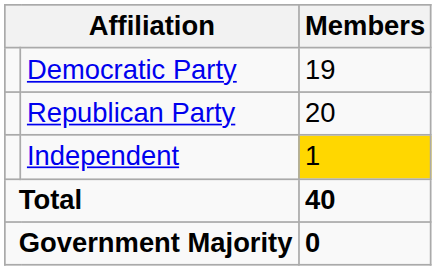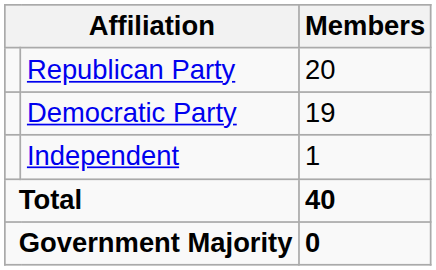rows swapped: (131, 112) <-> (132, 69)
(313, 156) gold background -> (313, 156) no background
